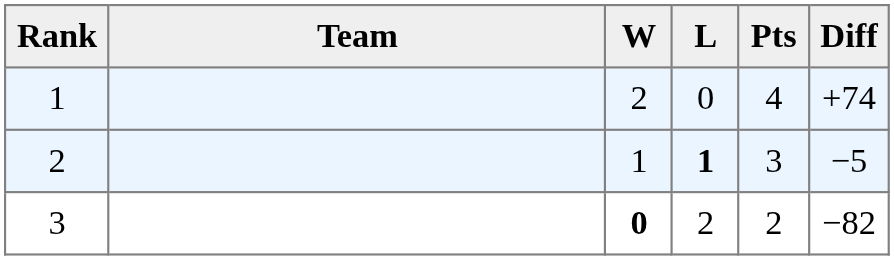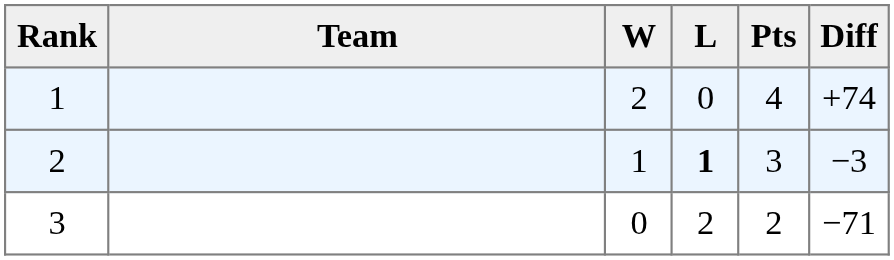(849, 160) −5 -> (849, 160) −3
(639, 222) bold -> (639, 222) normal
(849, 222) −82 -> (849, 222) −71
